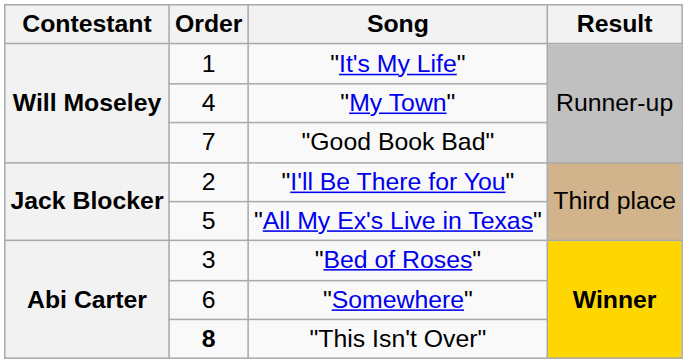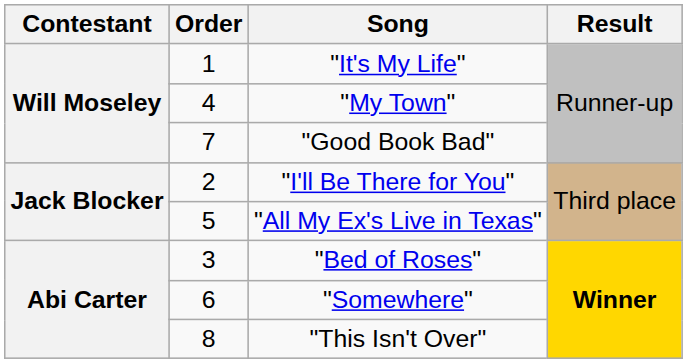(209, 338) bold -> (209, 338) normal
